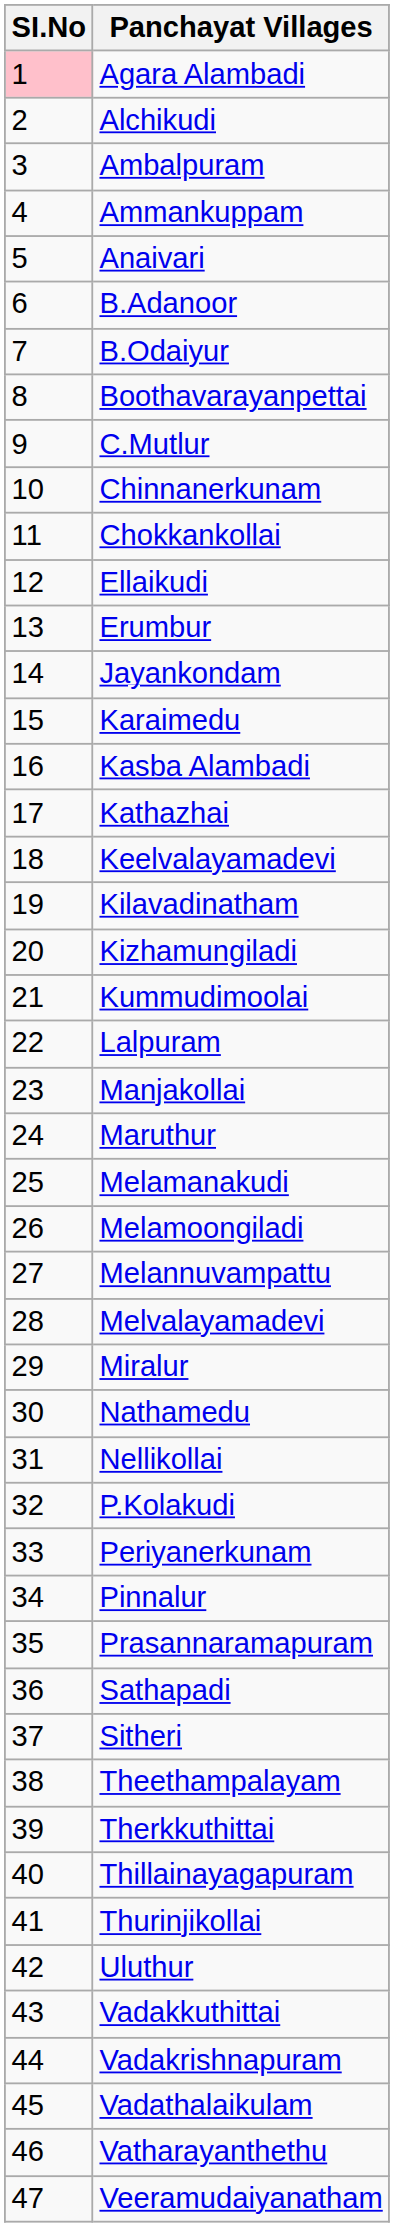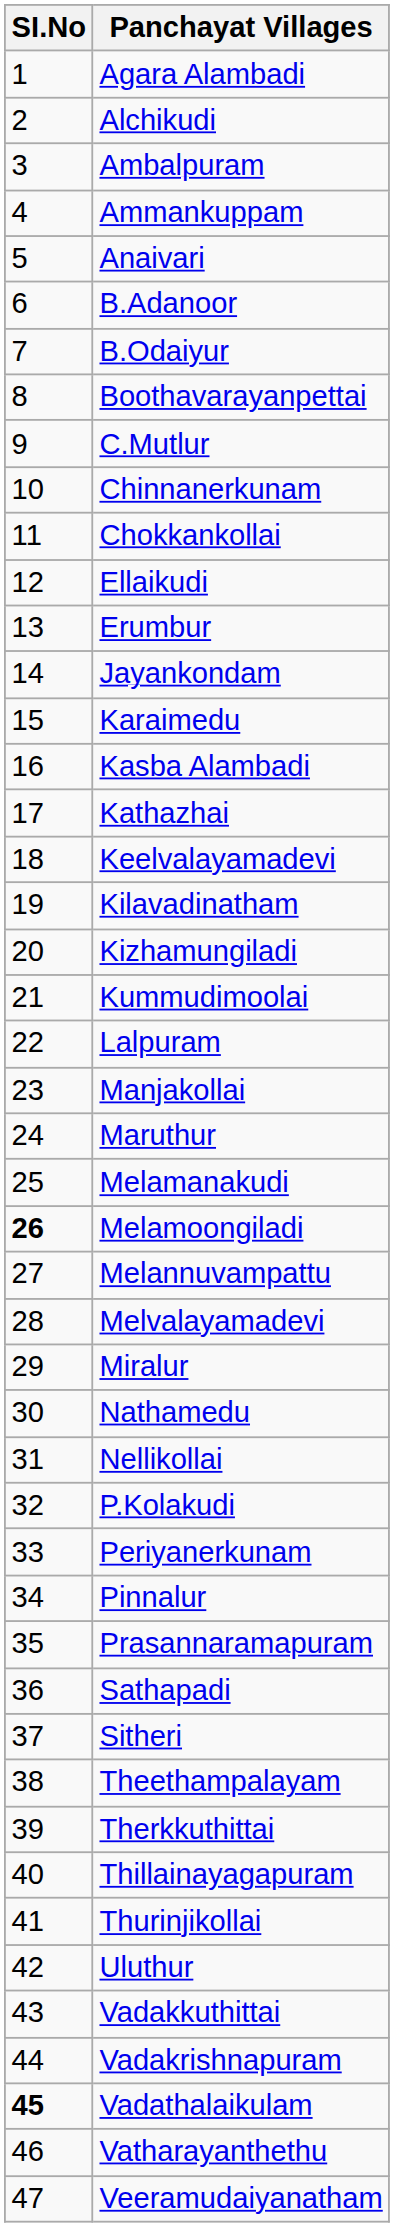(20, 73) pink background -> (20, 73) no background
(28, 1228) normal -> (28, 1228) bold
(28, 2105) normal -> (28, 2105) bold
